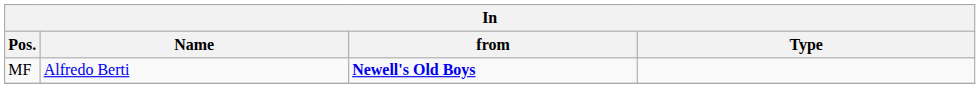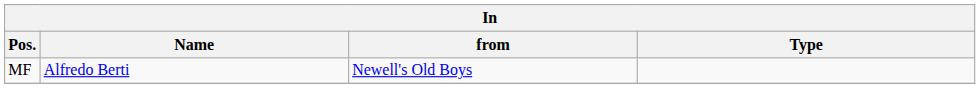(414, 70) bold -> (412, 70) normal
